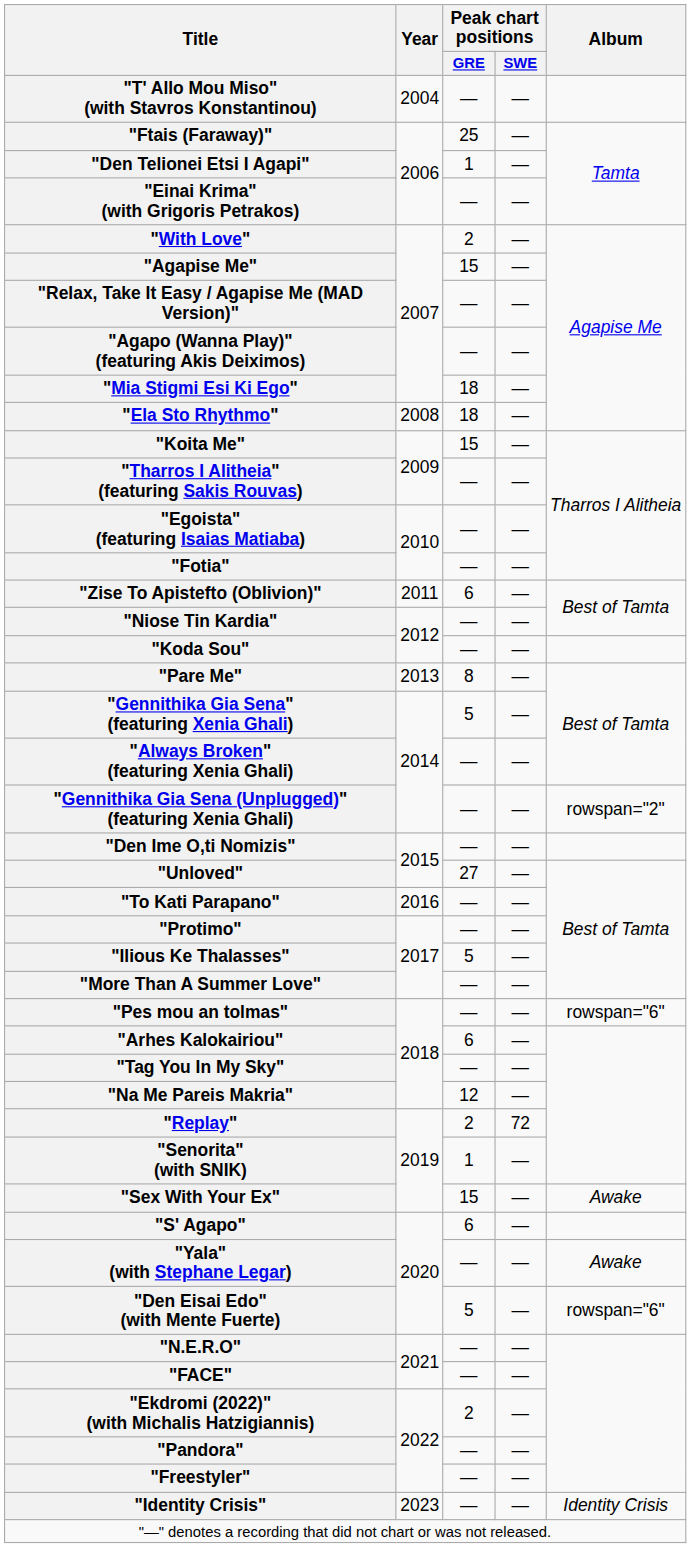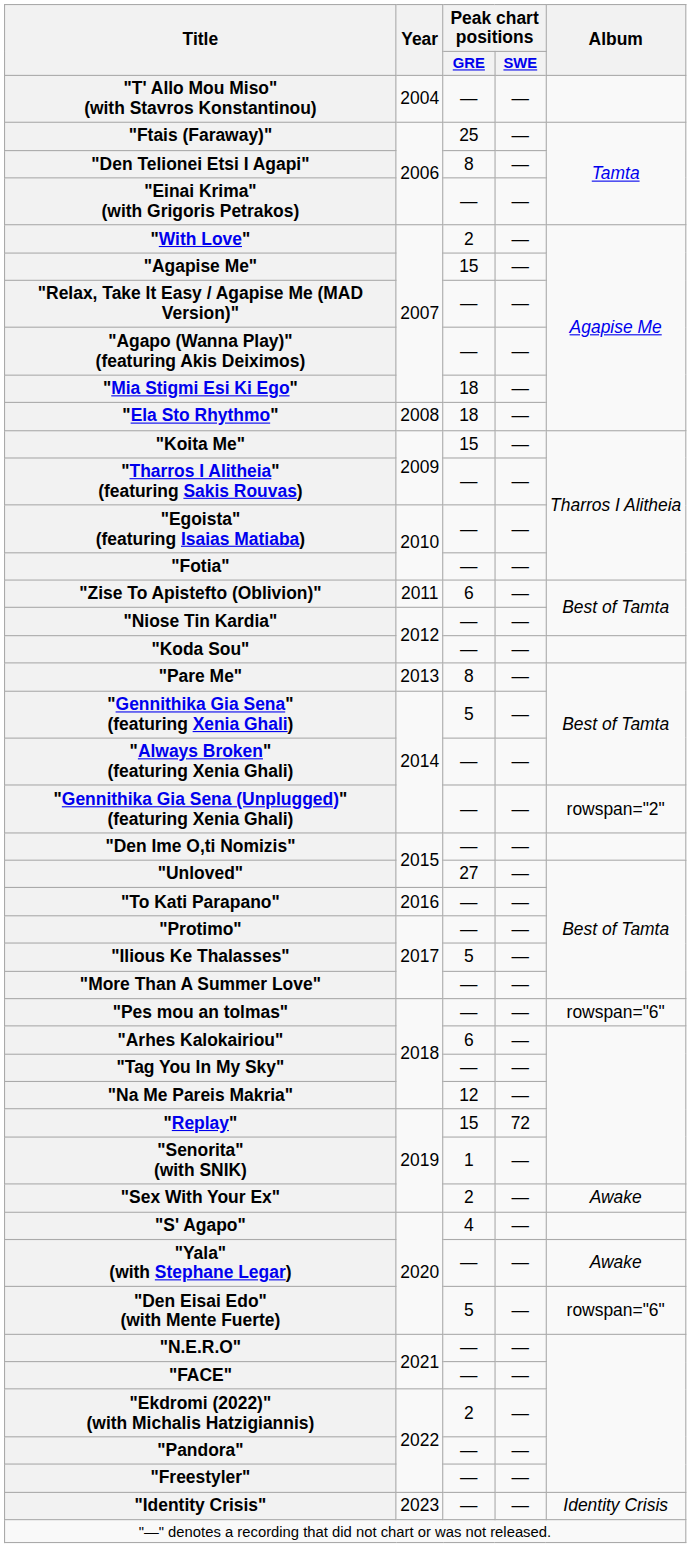(469, 163) 1 -> (469, 163) 8
(469, 1122) 2 -> (469, 1122) 15
(469, 1197) 15 -> (469, 1197) 2
(469, 1225) 6 -> (469, 1225) 4
